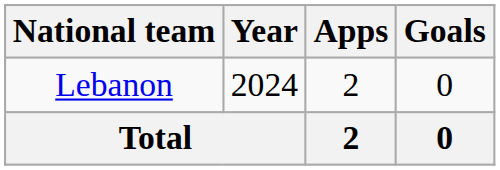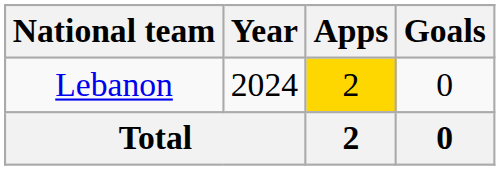(351, 84) no background -> (351, 84) gold background
